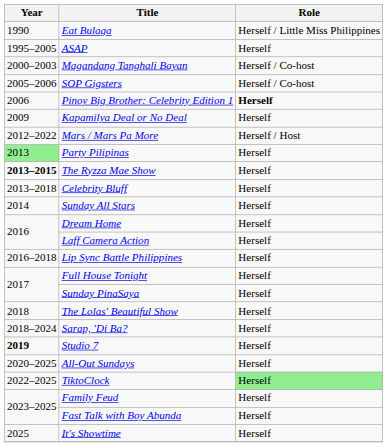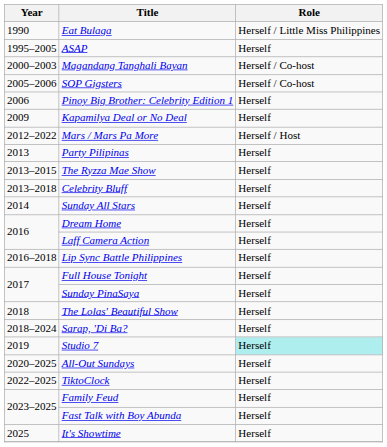(256, 100) bold -> (255, 100) normal
(18, 153) lightgreen background -> (18, 153) no background
(32, 170) bold -> (32, 170) normal
(18, 345) bold -> (18, 345) normal
(255, 345) no background -> (255, 345) paleturquoise background
(255, 380) lightgreen background -> (255, 380) no background
